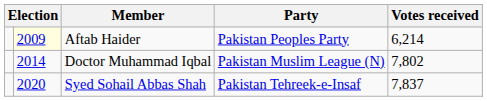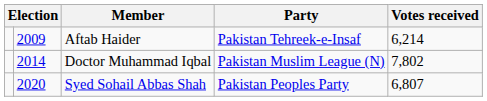(31, 38) lightyellow background -> (31, 38) no background
(283, 38) Pakistan Peoples Party -> (289, 38) Pakistan Tehreek-e-Insaf
(289, 84) Pakistan Tehreek-e-Insaf -> (283, 84) Pakistan Peoples Party
(407, 84) 7,837 -> (407, 84) 6,807
